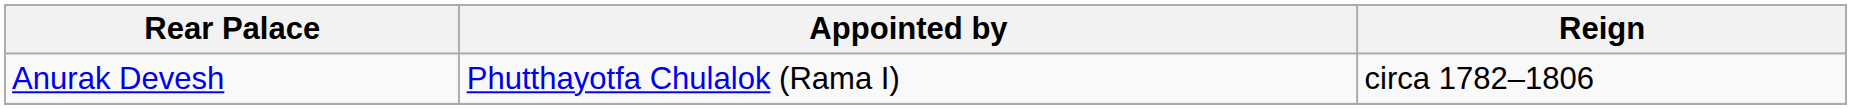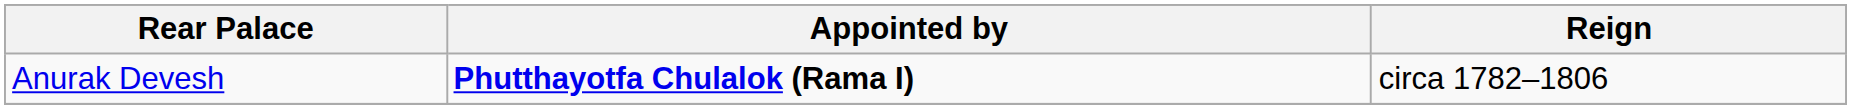(683, 78) normal -> (684, 78) bold
